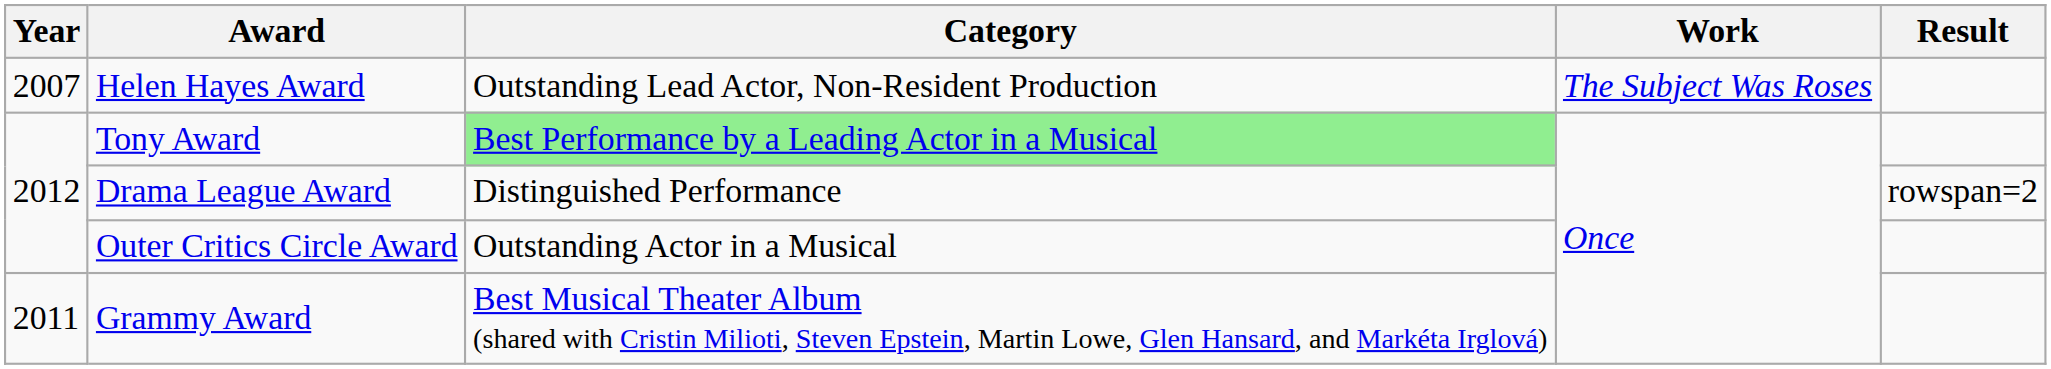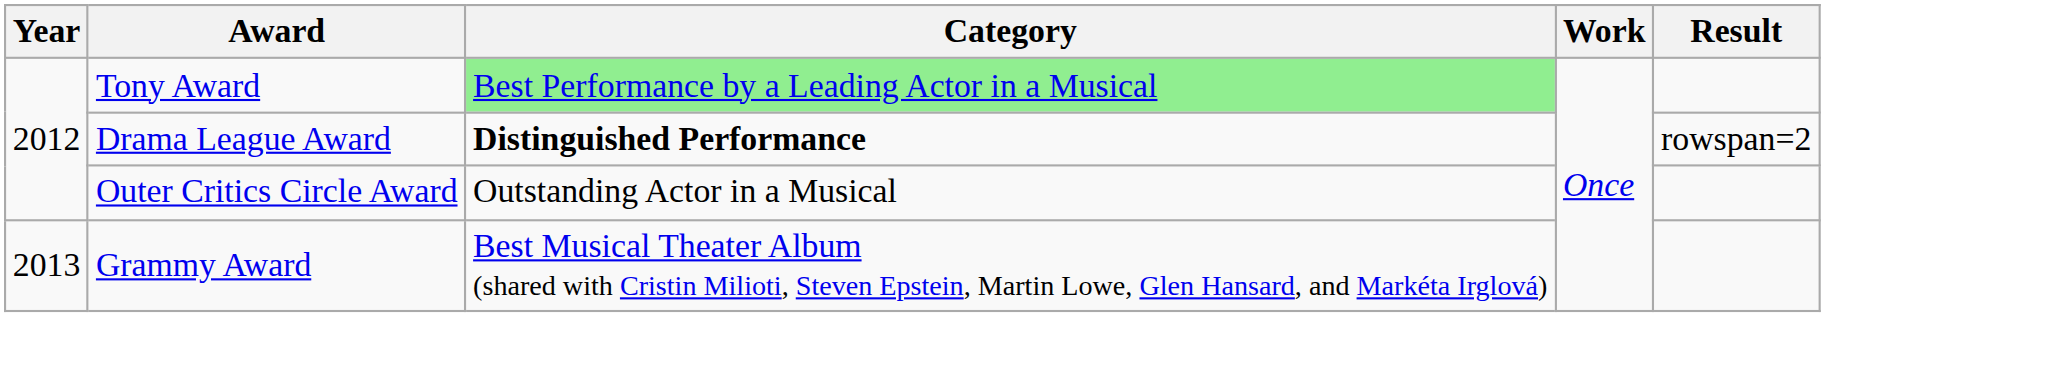- row: (230, 84)
(657, 191) normal -> (670, 138) bold
(46, 317) 2011 -> (47, 264) 2013
